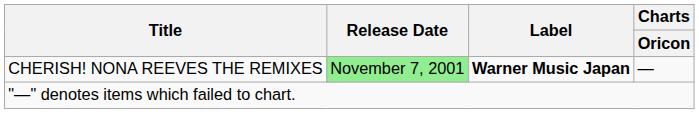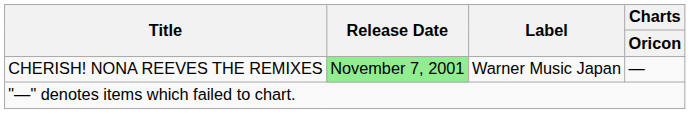(551, 69) bold -> (546, 69) normal
